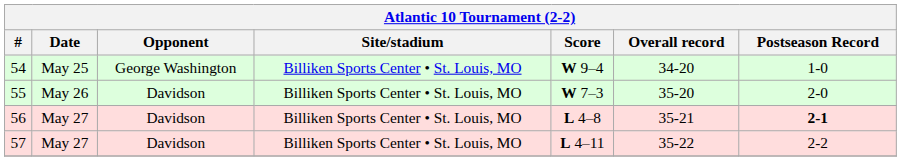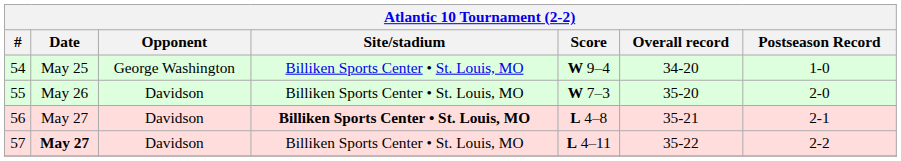(403, 118) normal -> (404, 118) bold
(818, 118) bold -> (819, 118) normal
(65, 143) normal -> (65, 143) bold
